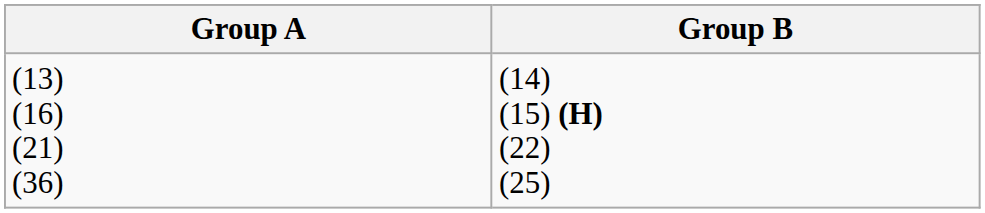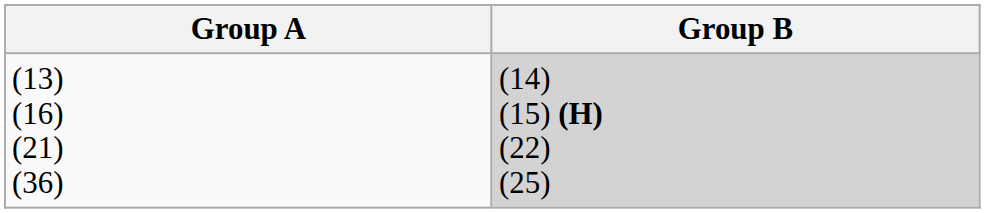(551, 130) no background -> (551, 130) lightgrey background
